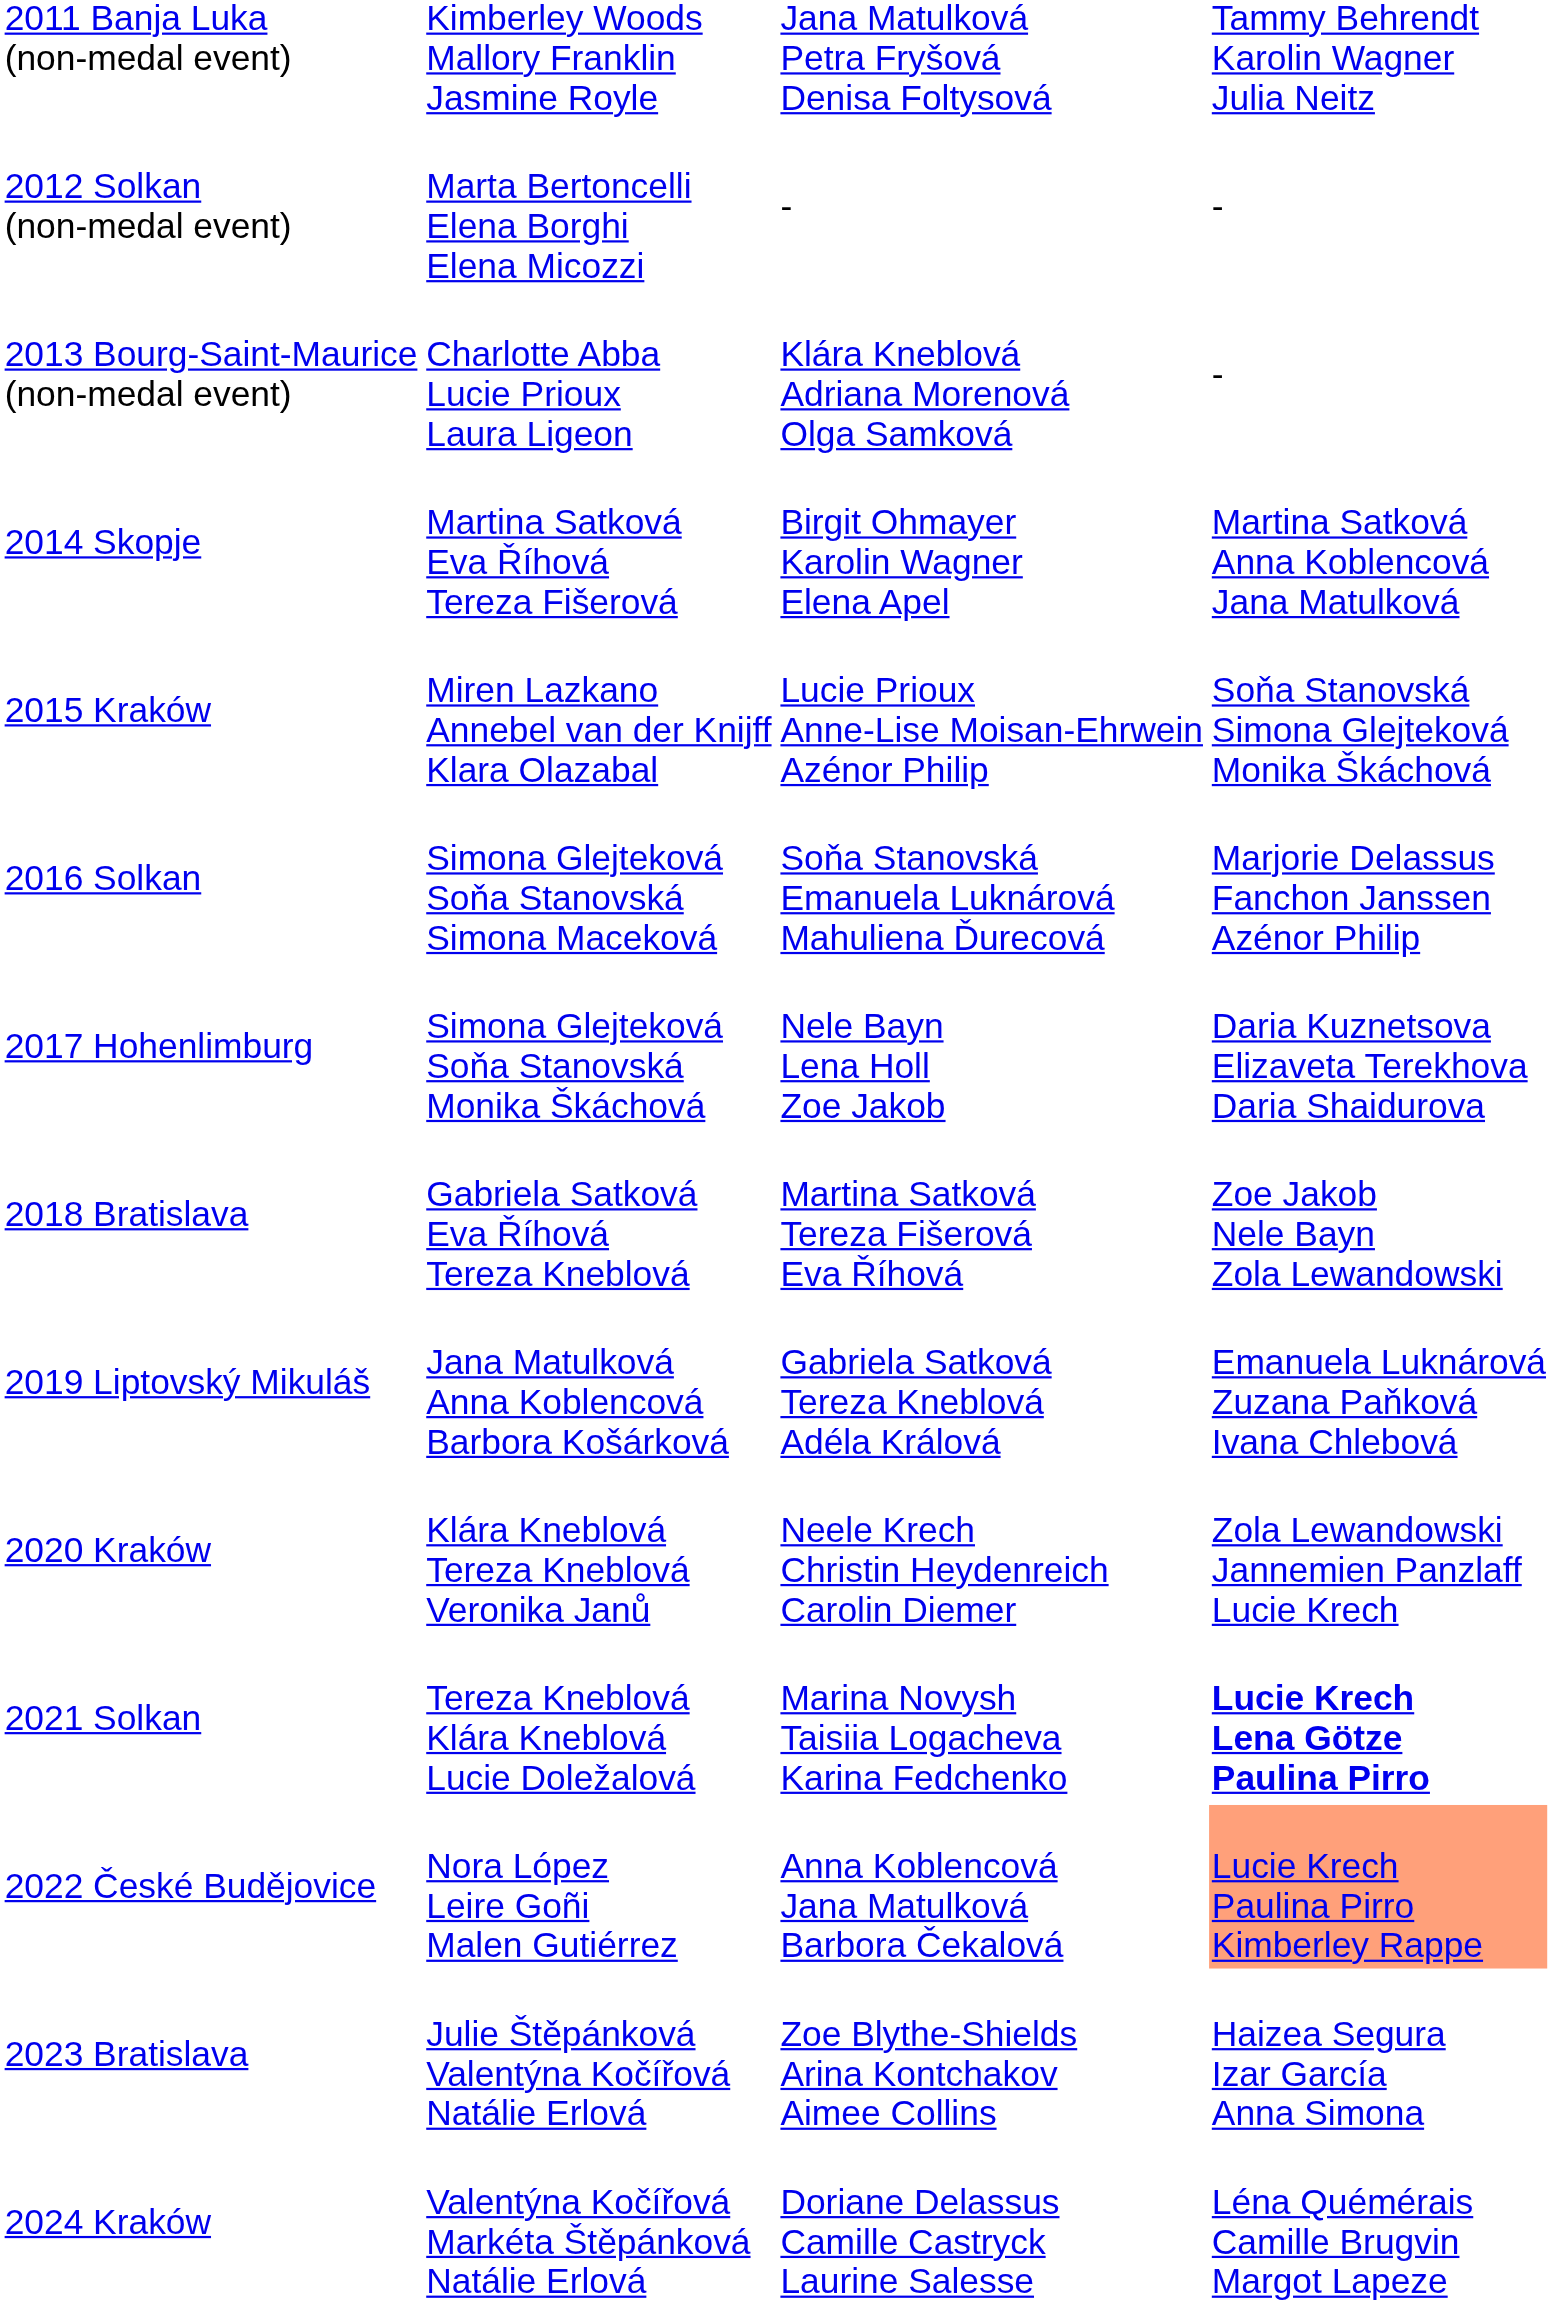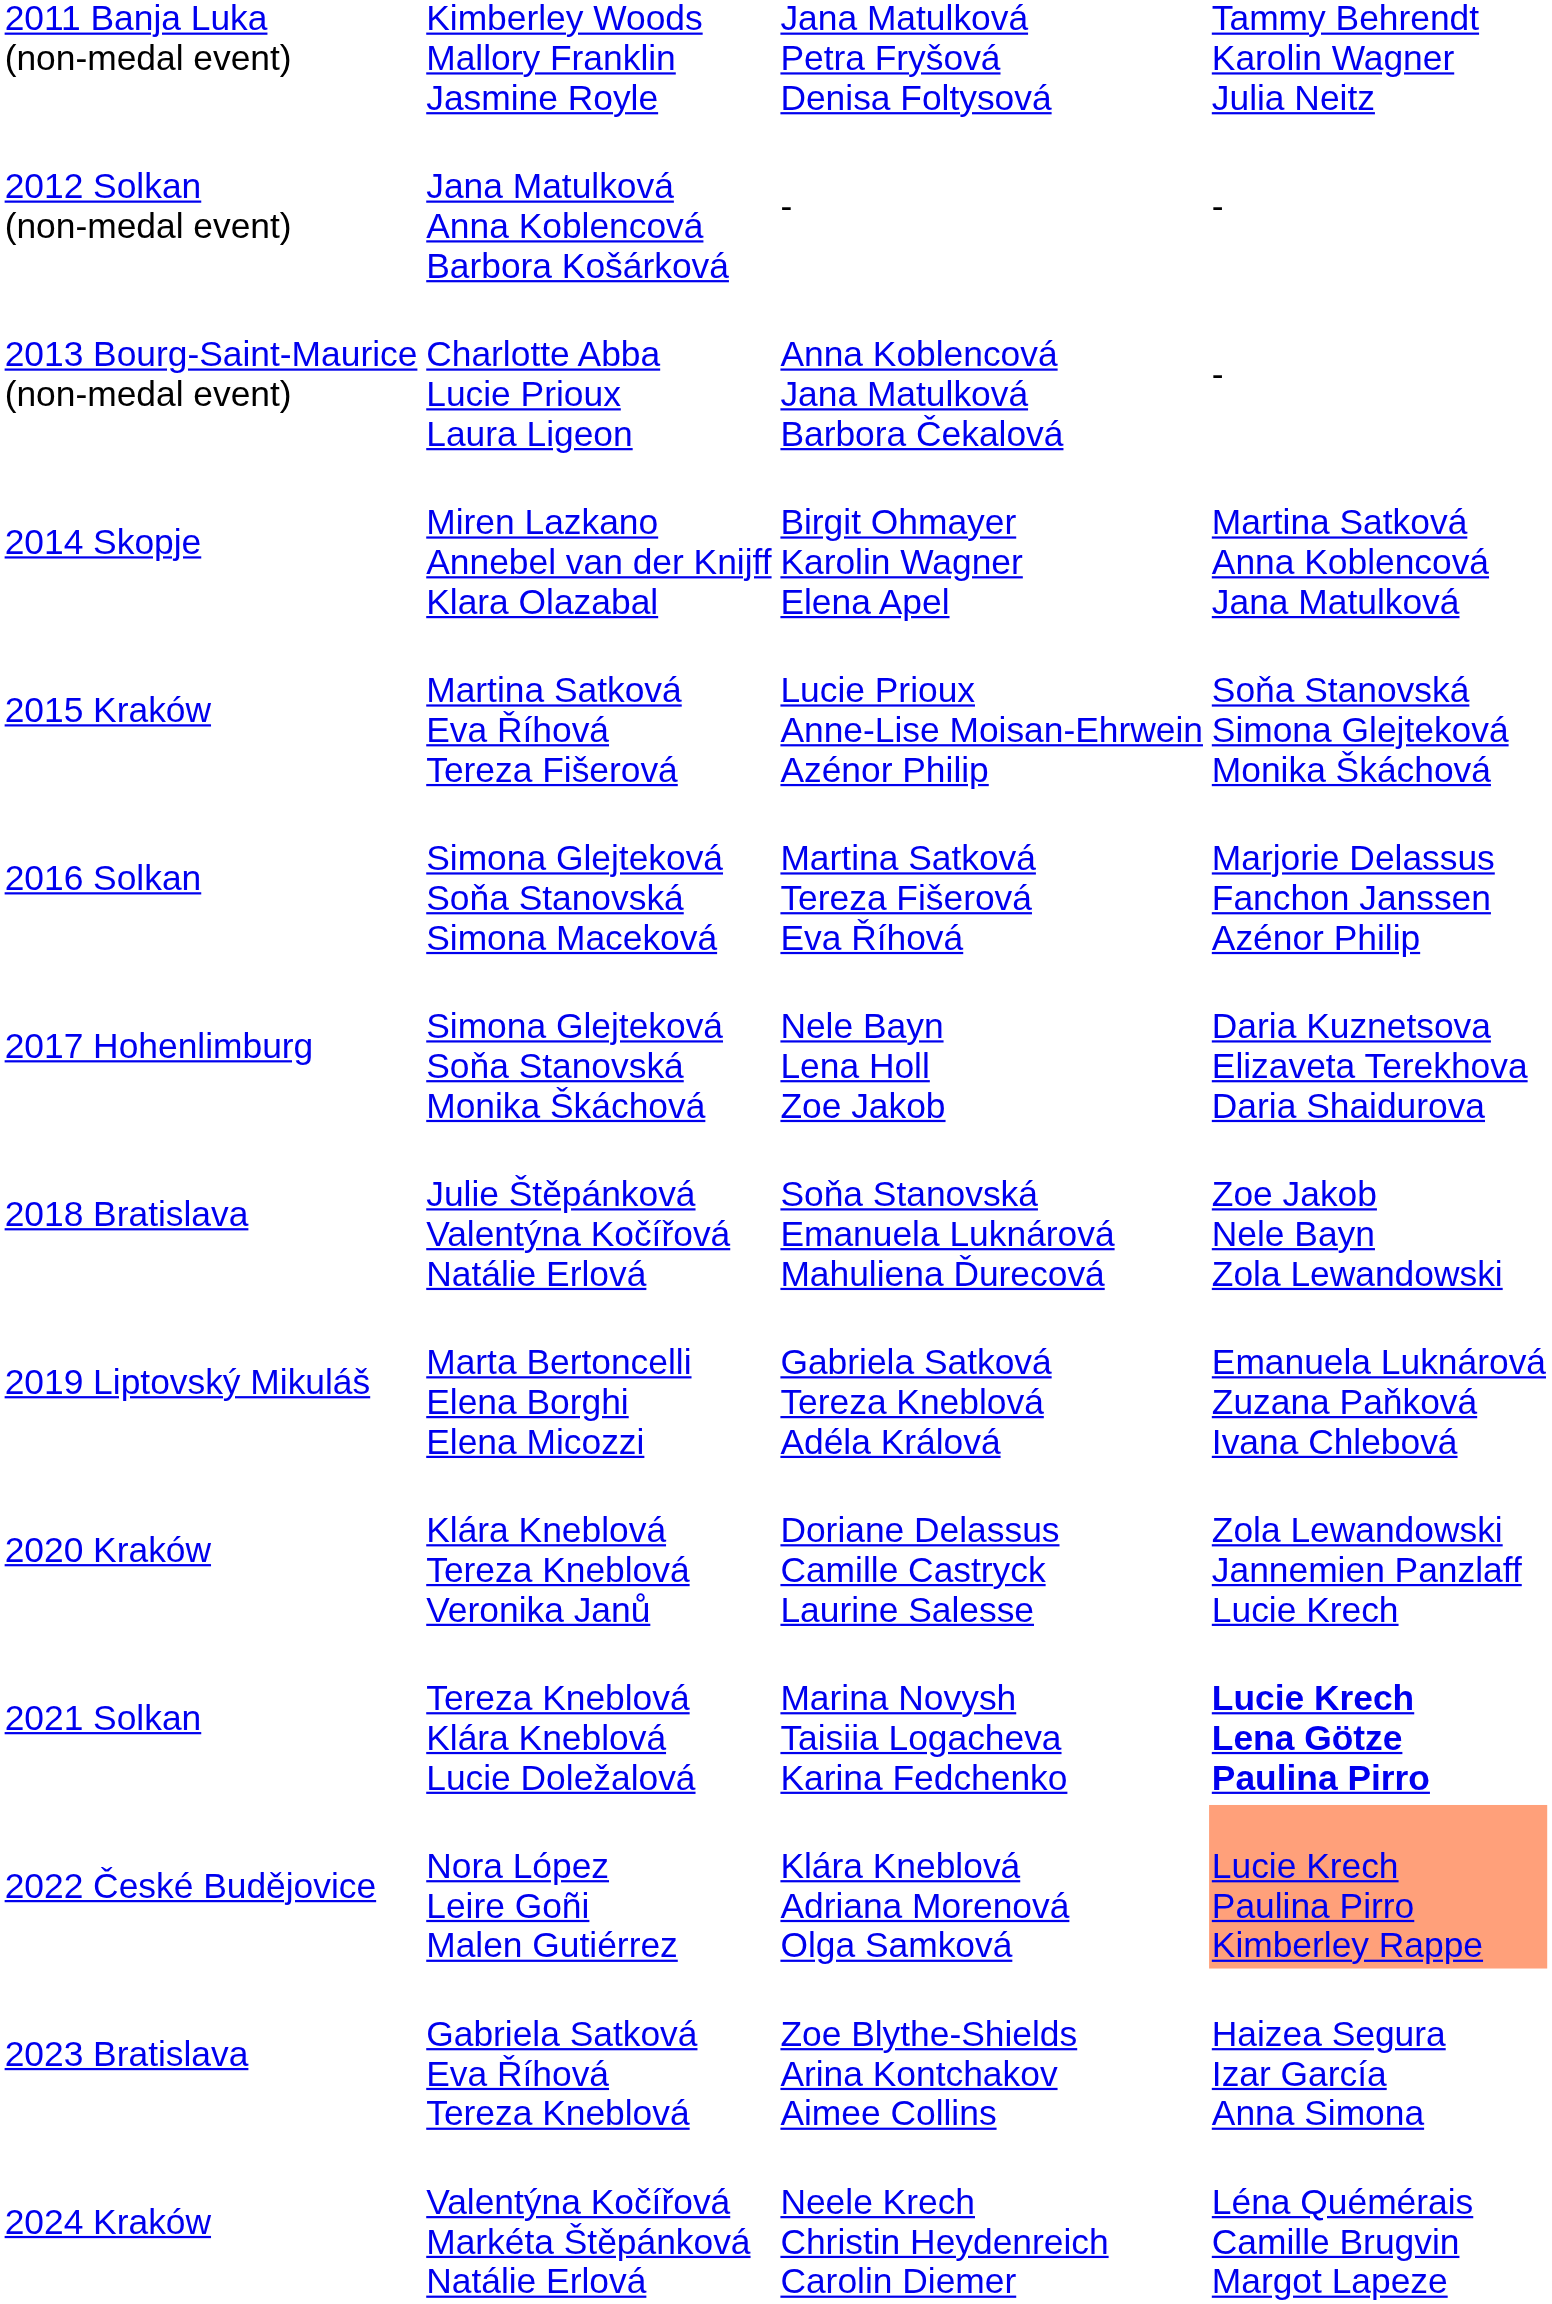(559, 226) Marta Bertoncelli Elena Borghi Elena Micozzi -> (578, 226) Jana Matulková Anna Koblencová Barbora Košárková
(925, 394) Klára Kneblová Adriana Morenová Olga Samková -> (922, 394) Anna Koblencová Jana Matulková Barbora Čekalová
(554, 562) Martina Satková Eva Říhová Tereza Fišerová -> (599, 562) Miren Lazkano Annebel van der Knijff Klara Olazabal
(599, 730) Miren Lazkano Annebel van der Knijff Klara Olazabal -> (554, 730) Martina Satková Eva Říhová Tereza Fišerová
(948, 898) Soňa Stanovská Emanuela Luknárová Mahuliena Ďurecová -> (908, 898) Martina Satková Tereza Fišerová Eva Říhová
(562, 1234) Gabriela Satková Eva Říhová Tereza Kneblová -> (578, 1234) Julie Štěpánková Valentýna Kočířová Natálie Erlová
(908, 1234) Martina Satková Tereza Fišerová Eva Říhová -> (948, 1234) Soňa Stanovská Emanuela Luknárová Mahuliena Ďurecová
(578, 1402) Jana Matulková Anna Koblencová Barbora Košárková -> (559, 1402) Marta Bertoncelli Elena Borghi Elena Micozzi
(945, 1570) Neele Krech Christin Heydenreich Carolin Diemer -> (920, 1570) Doriane Delassus Camille Castryck Laurine Salesse
(922, 1906) Anna Koblencová Jana Matulková Barbora Čekalová -> (925, 1906) Klára Kneblová Adriana Morenová Olga Samková
(578, 2073) Julie Štěpánková Valentýna Kočířová Natálie Erlová -> (562, 2073) Gabriela Satková Eva Říhová Tereza Kneblová
(920, 2241) Doriane Delassus Camille Castryck Laurine Salesse -> (945, 2241) Neele Krech Christin Heydenreich Carolin Diemer
